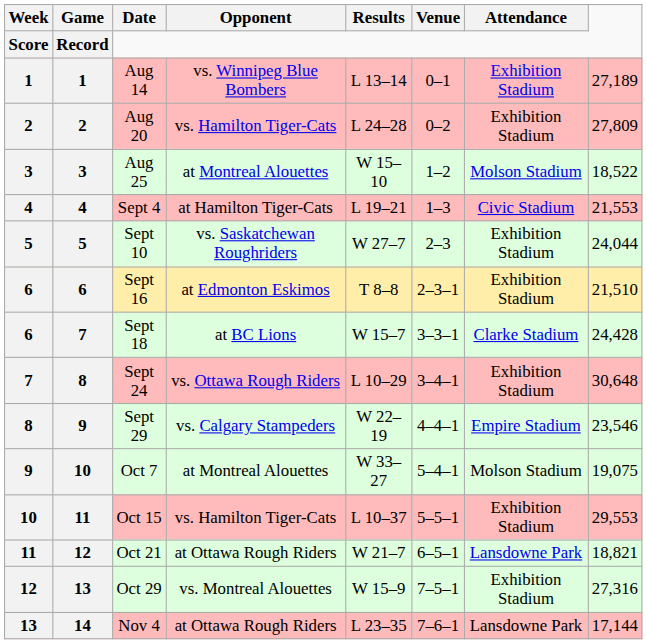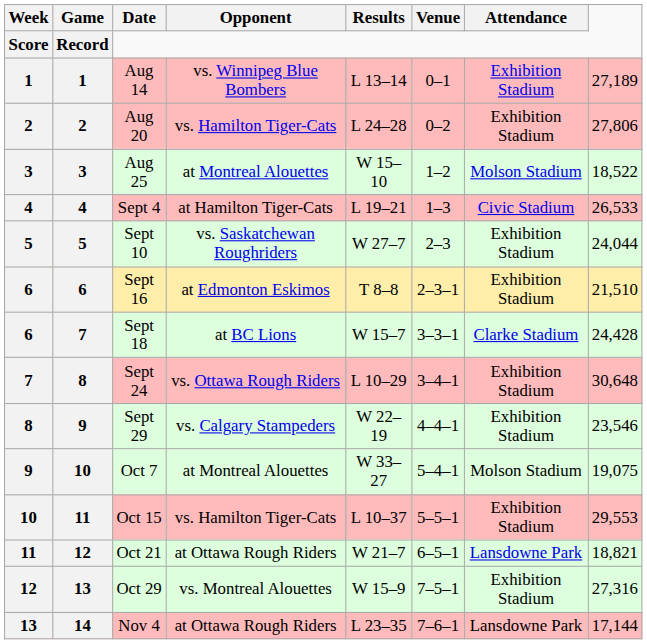(615, 126) 27,809 -> (615, 126) 27,806
(615, 207) 21,553 -> (615, 207) 26,533
(526, 426) Empire Stadium -> (526, 426) Exhibition Stadium
